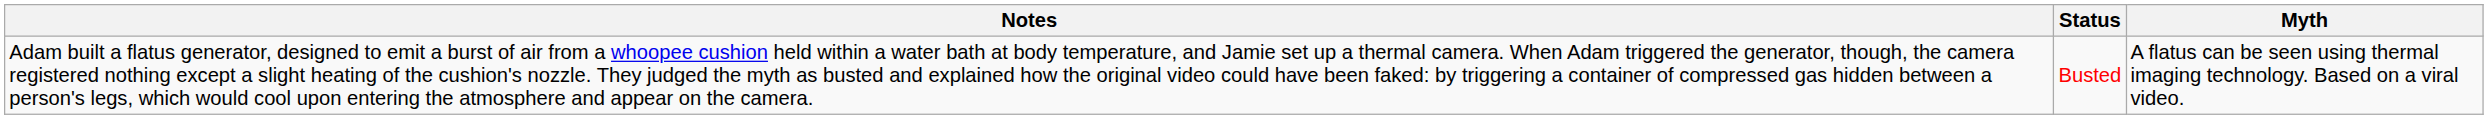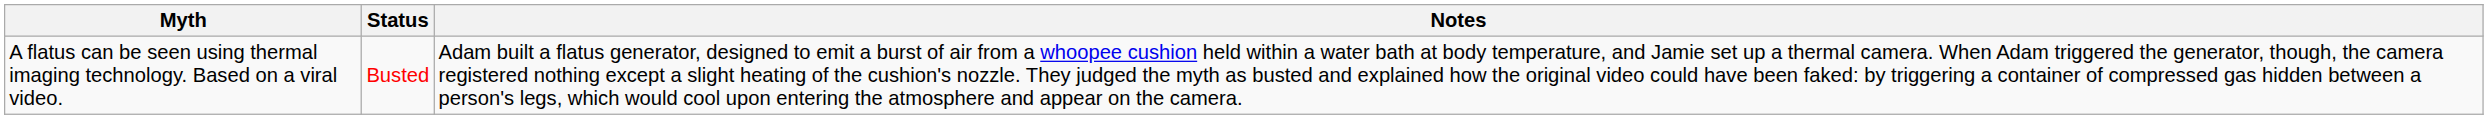columns swapped: (2304, 20) <-> (1029, 20)
